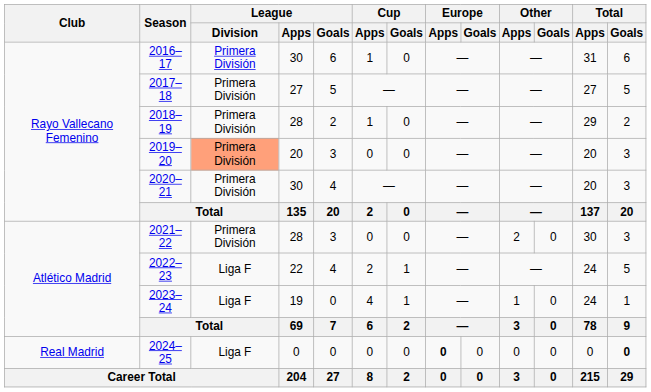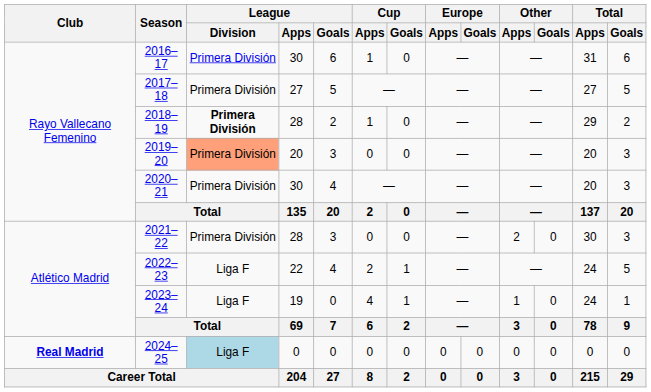(235, 122) normal -> (233, 122) bold
(72, 352) normal -> (70, 352) bold
(235, 352) no background -> (233, 352) lightblue background
(443, 352) bold -> (443, 352) normal
(627, 352) bold -> (627, 352) normal
